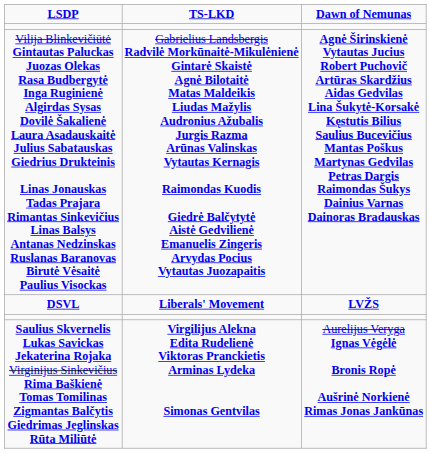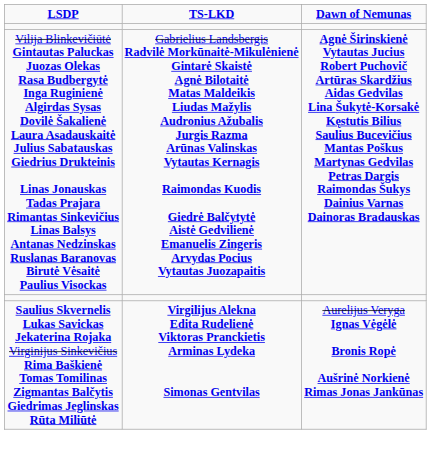- row: (63, 304)
